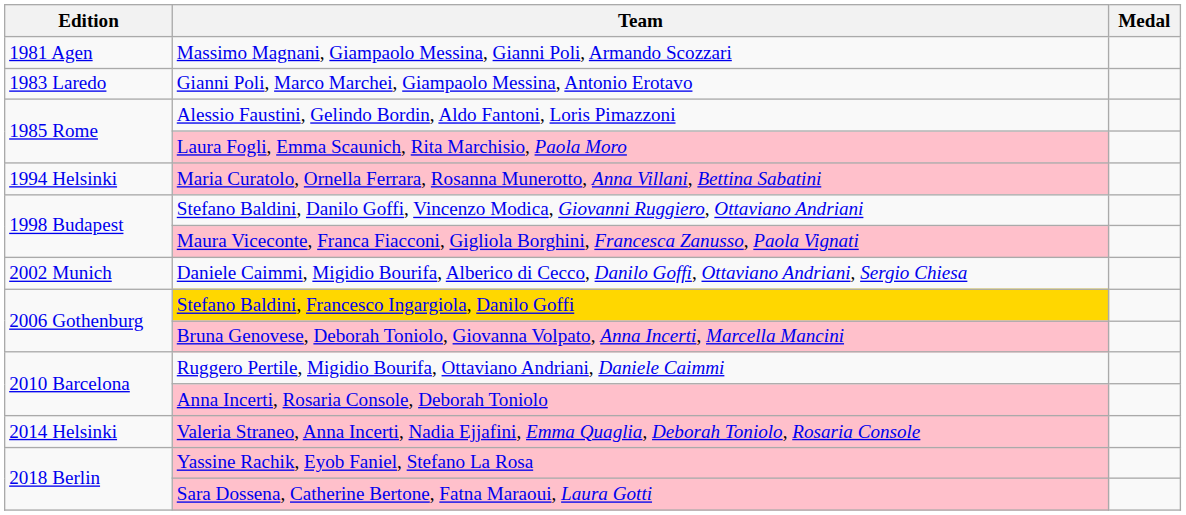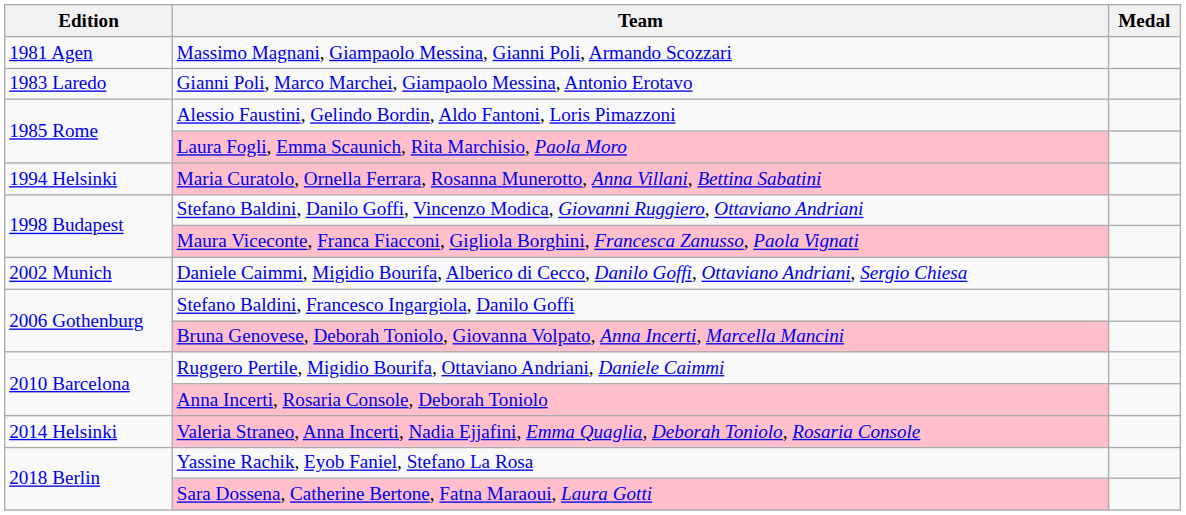(376, 304) gold background -> (376, 304) no background
(355, 462) pink background -> (355, 462) no background
